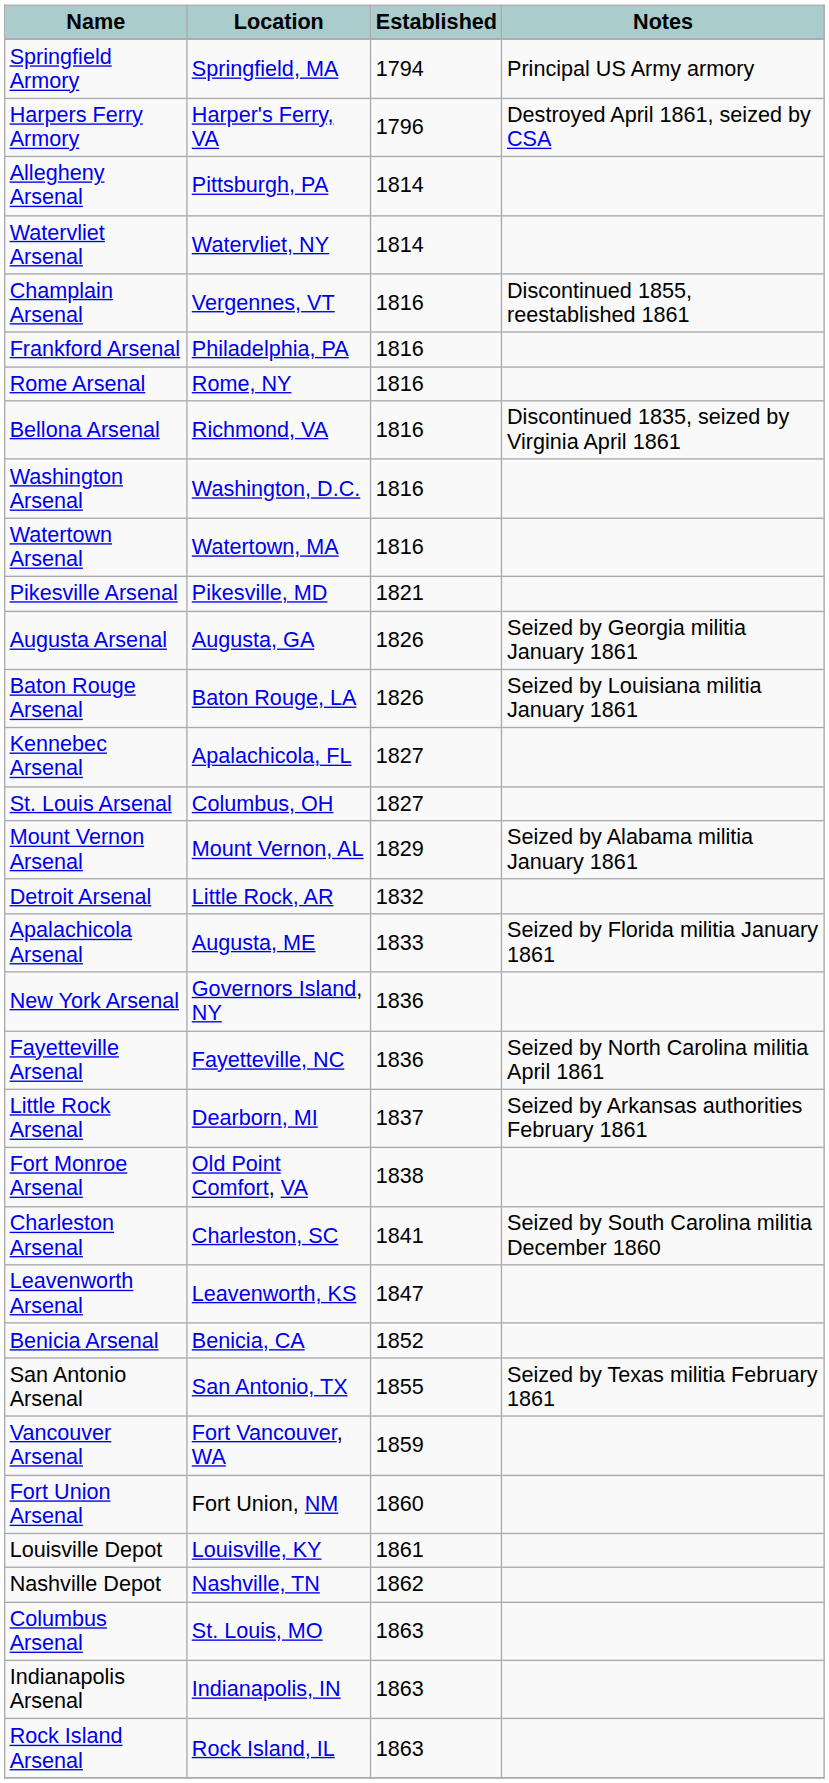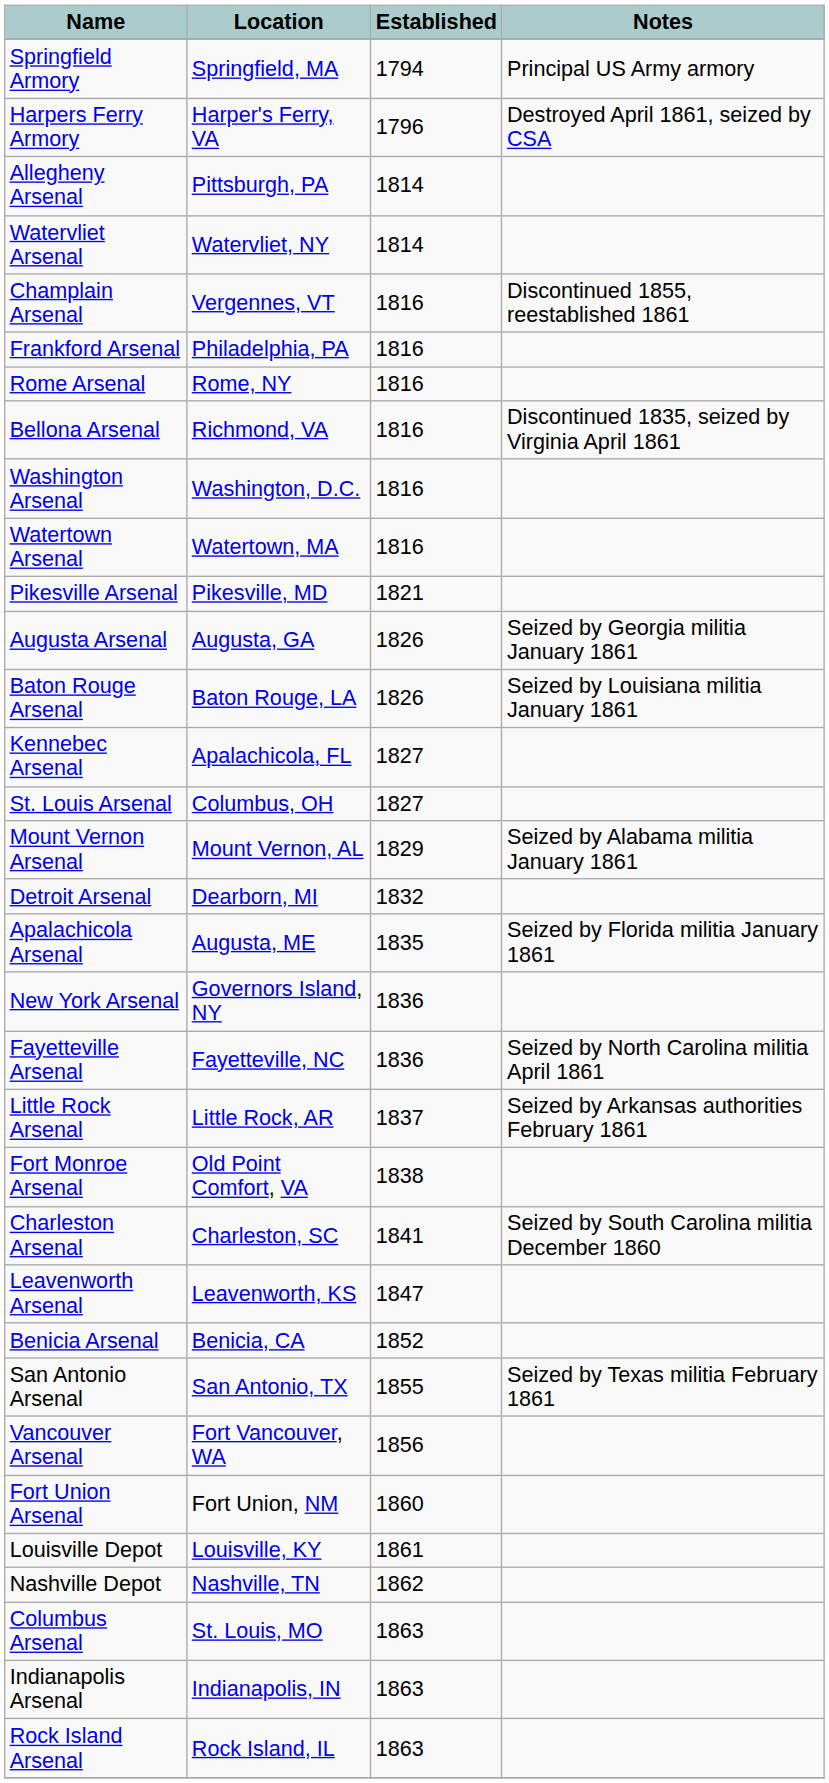(263, 896) Little Rock, AR -> (255, 896) Dearborn, MI
(400, 942) 1833 -> (400, 942) 1835
(255, 1118) Dearborn, MI -> (263, 1118) Little Rock, AR
(400, 1445) 1859 -> (400, 1445) 1856
